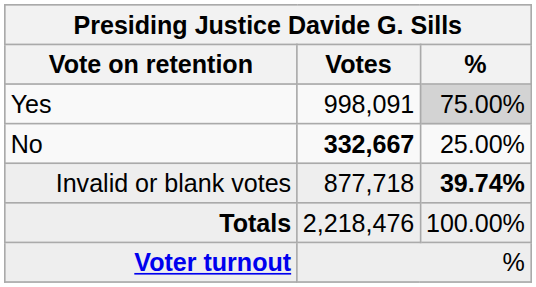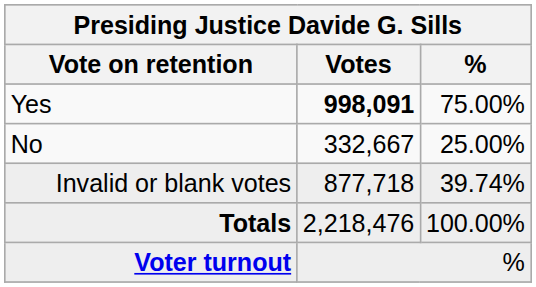(369, 104) normal -> (369, 104) bold
(482, 104) lightgrey background -> (482, 104) no background
(369, 144) bold -> (369, 144) normal
(482, 184) bold -> (482, 184) normal
